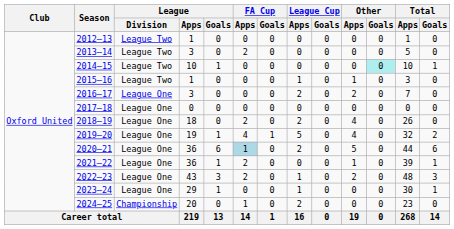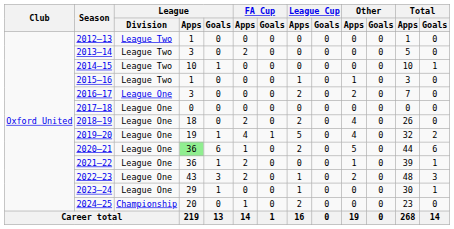(381, 66) paleturquoise background -> (381, 66) no background
(191, 149) no background -> (191, 149) lightgreen background
(245, 149) lightblue background -> (245, 149) no background
